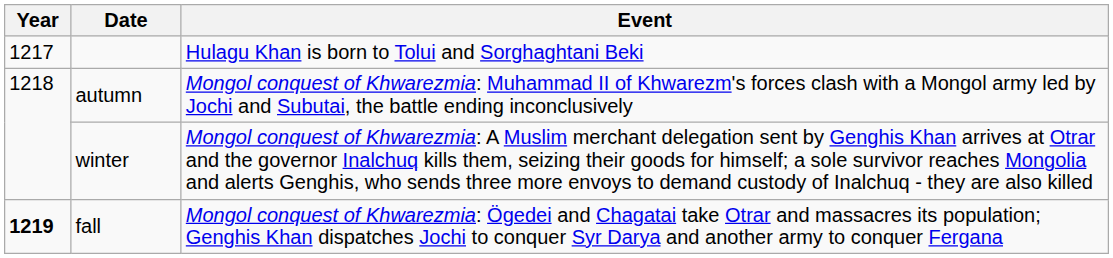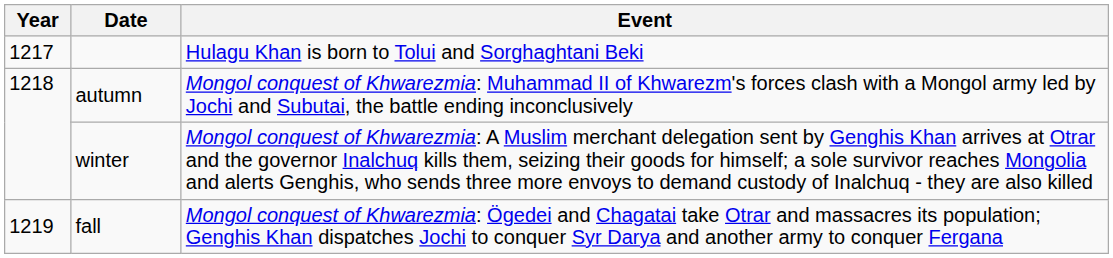(31, 225) bold -> (31, 225) normal
